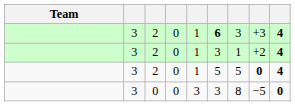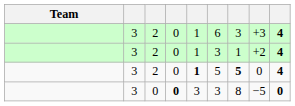(218, 33) bold -> (218, 33) normal
(197, 71) normal -> (197, 71) bold
(238, 71) normal -> (238, 71) bold
(259, 71) bold -> (259, 71) normal
(176, 91) normal -> (176, 91) bold
